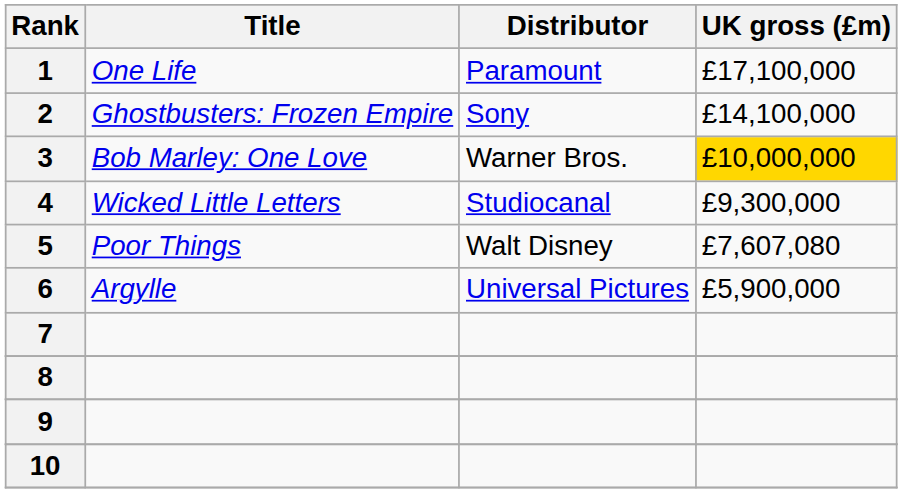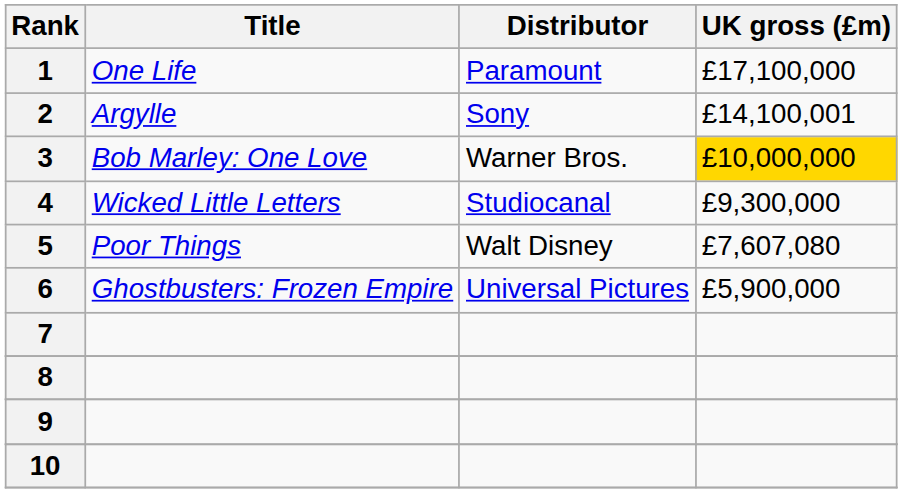(272, 114) Ghostbusters: Frozen Empire -> (134, 114) Argylle
(779, 114) £14,100,000 -> (779, 114) £14,100,001
(134, 289) Argylle -> (272, 289) Ghostbusters: Frozen Empire
